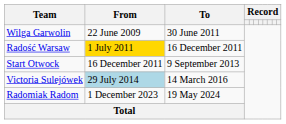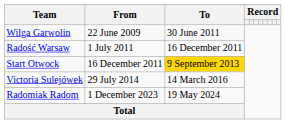(110, 48) gold background -> (110, 48) no background
(203, 64) no background -> (203, 64) gold background
(113, 79) lightblue background -> (113, 79) no background
